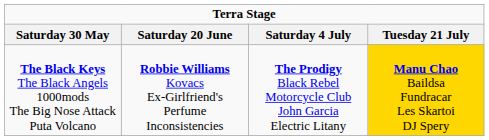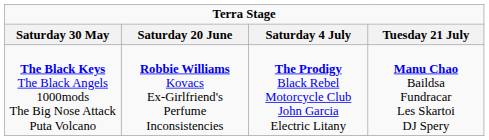(426, 97) gold background -> (426, 97) no background
